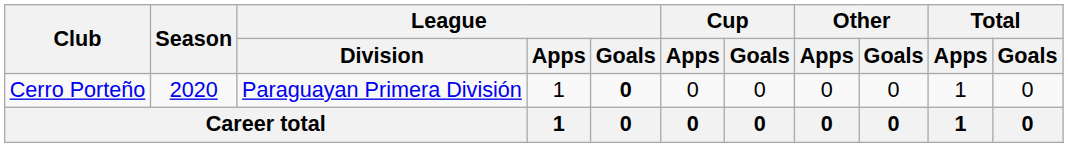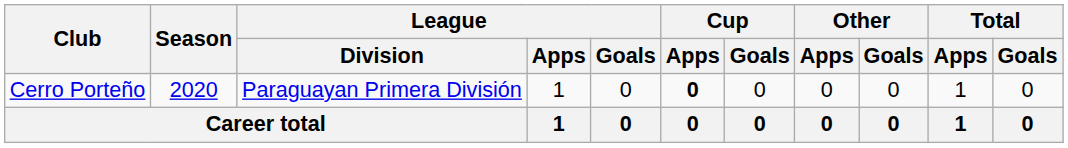(626, 90) bold -> (626, 90) normal
(693, 90) normal -> (693, 90) bold
